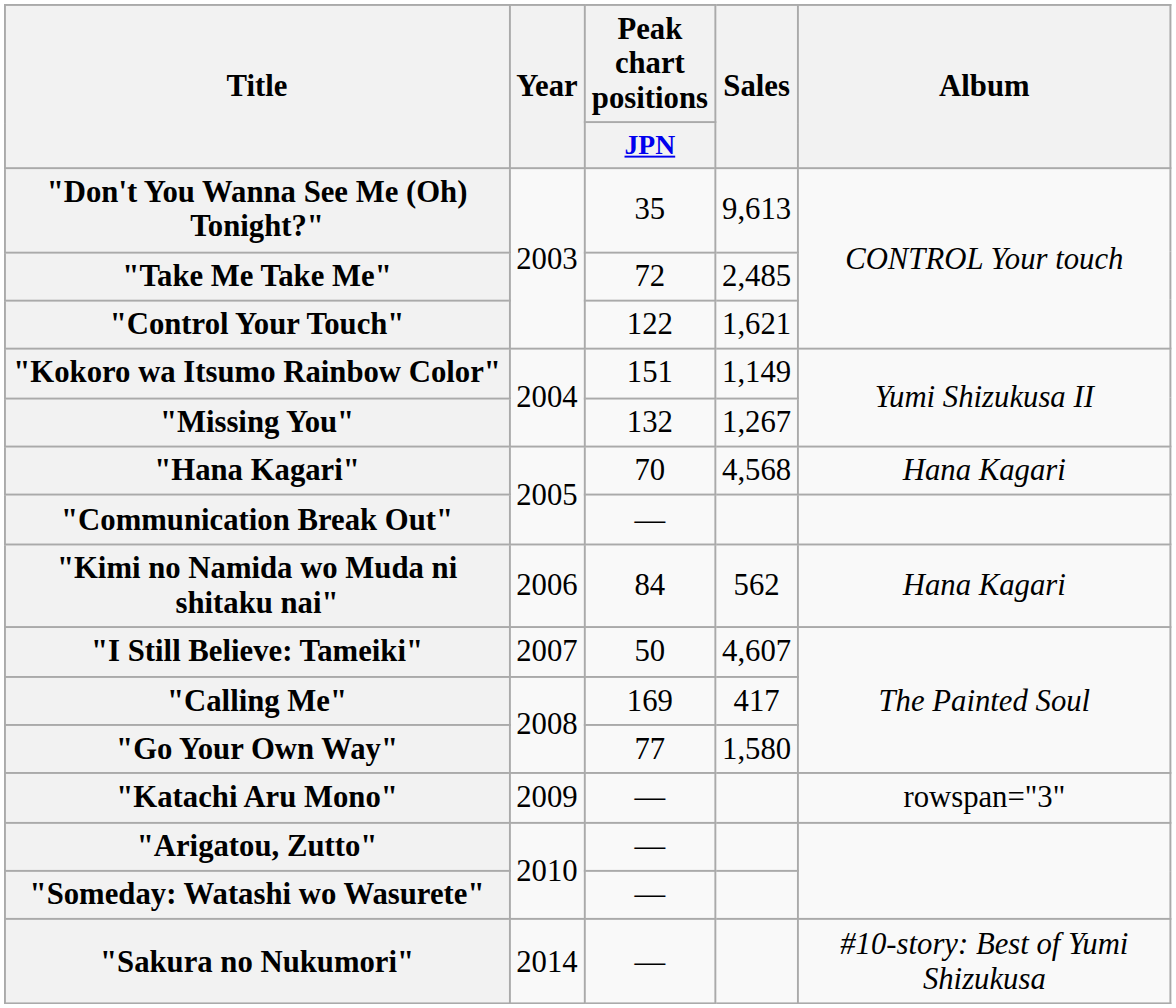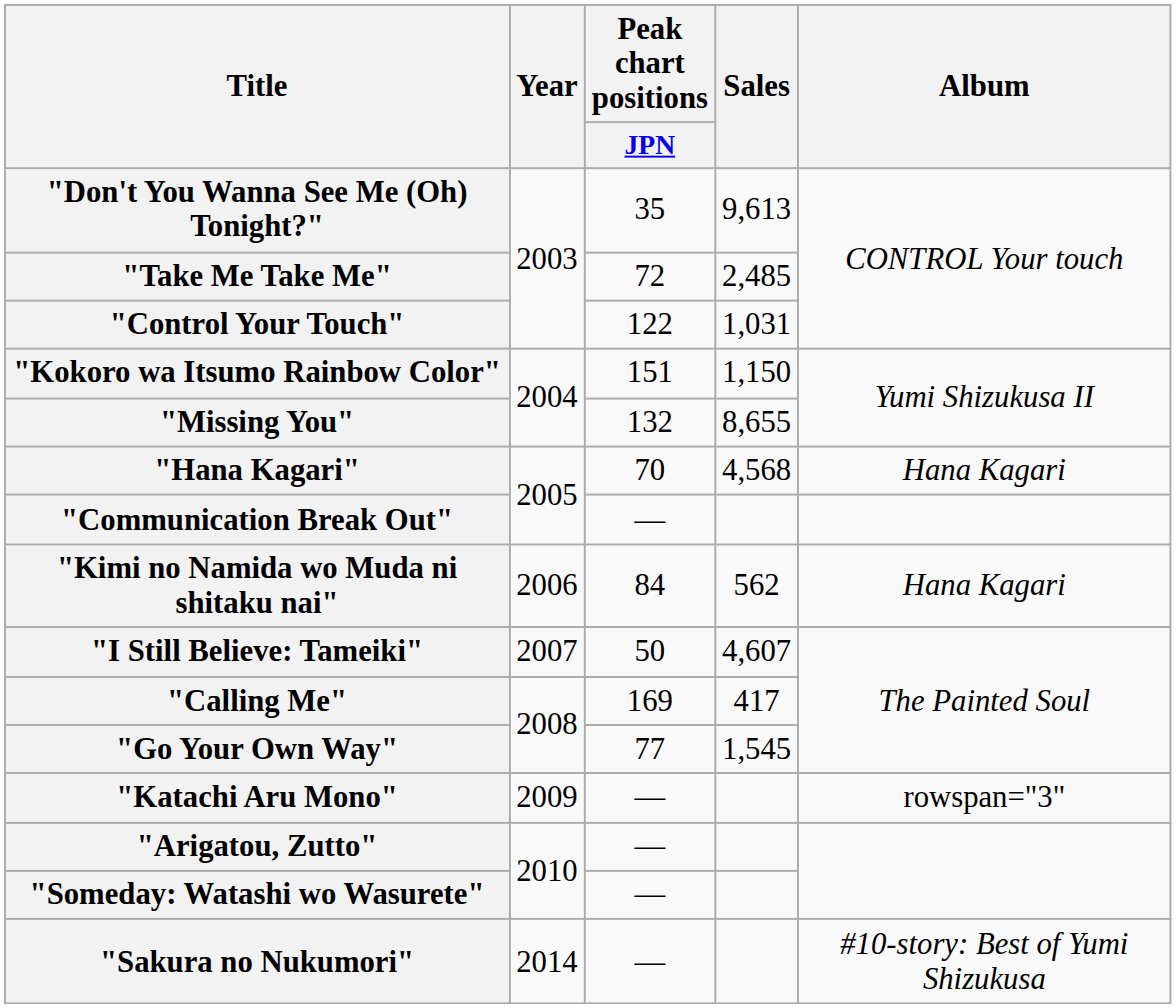(757, 324) 1,621 -> (757, 324) 1,031
(757, 373) 1,149 -> (757, 373) 1,150
(757, 421) 1,267 -> (757, 421) 8,655
(757, 748) 1,580 -> (757, 748) 1,545
